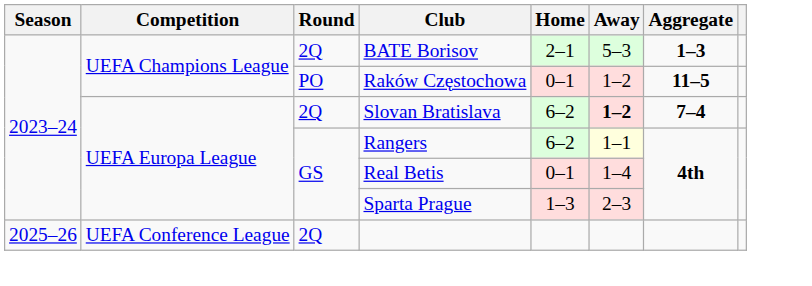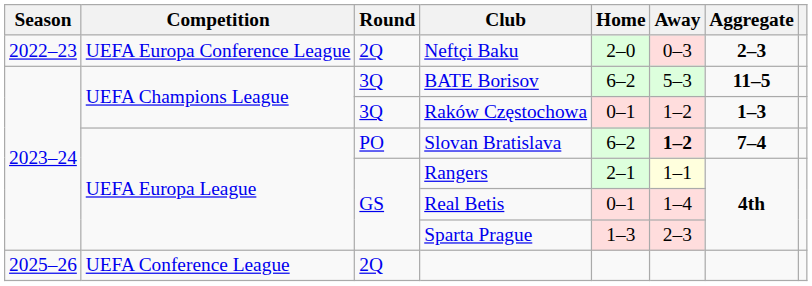+ row: (471, 50)
(310, 50) 2Q -> (371, 81) 3Q
(560, 50) 2–1 -> (621, 81) 6–2
(691, 50) 1–3 -> (752, 81) 11–5
(311, 81) PO -> (371, 111) 3Q
(691, 81) 11–5 -> (752, 111) 1–3
(310, 111) 2Q -> (372, 142) PO
(560, 142) 6–2 -> (621, 173) 2–1
